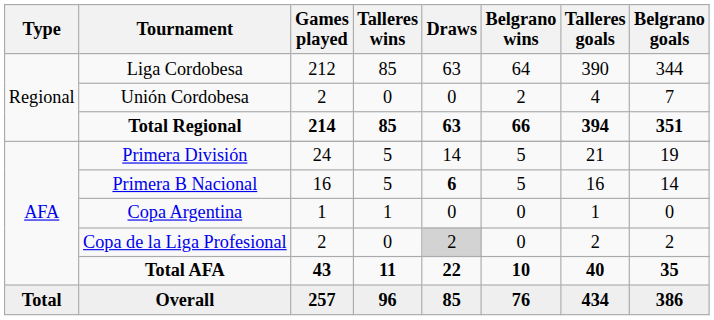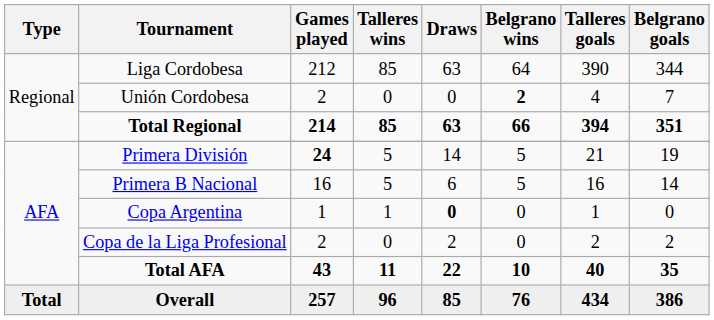(521, 97) normal -> (521, 97) bold
(322, 155) normal -> (322, 155) bold
(452, 184) bold -> (452, 184) normal
(452, 213) normal -> (452, 213) bold
(452, 241) lightgrey background -> (452, 241) no background
